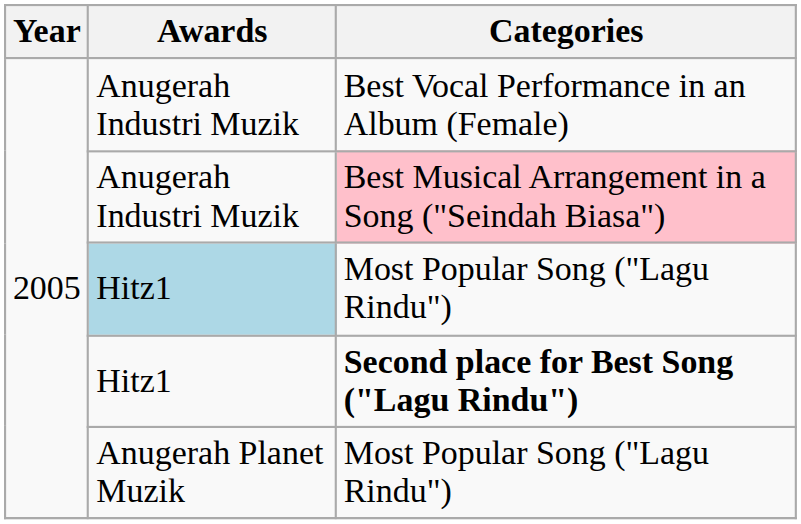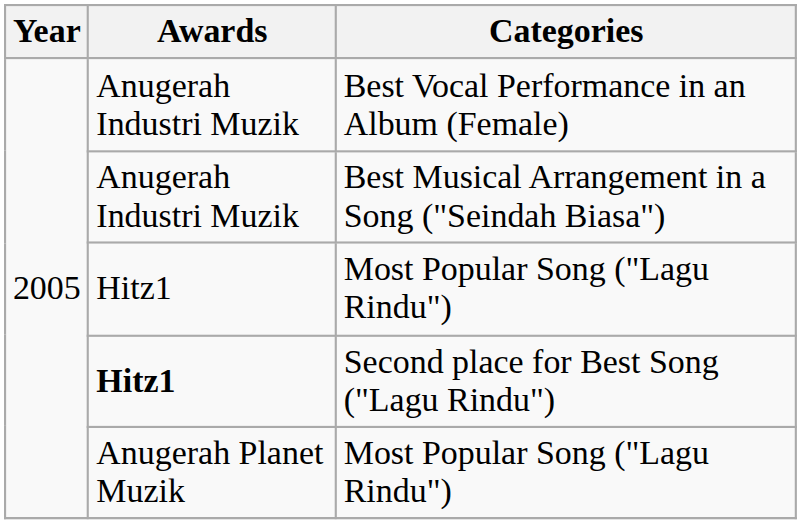(555, 196) pink background -> (555, 196) no background
(134, 288) lightblue background -> (134, 288) no background
(134, 380) normal -> (136, 380) bold
(538, 380) bold -> (531, 380) normal
